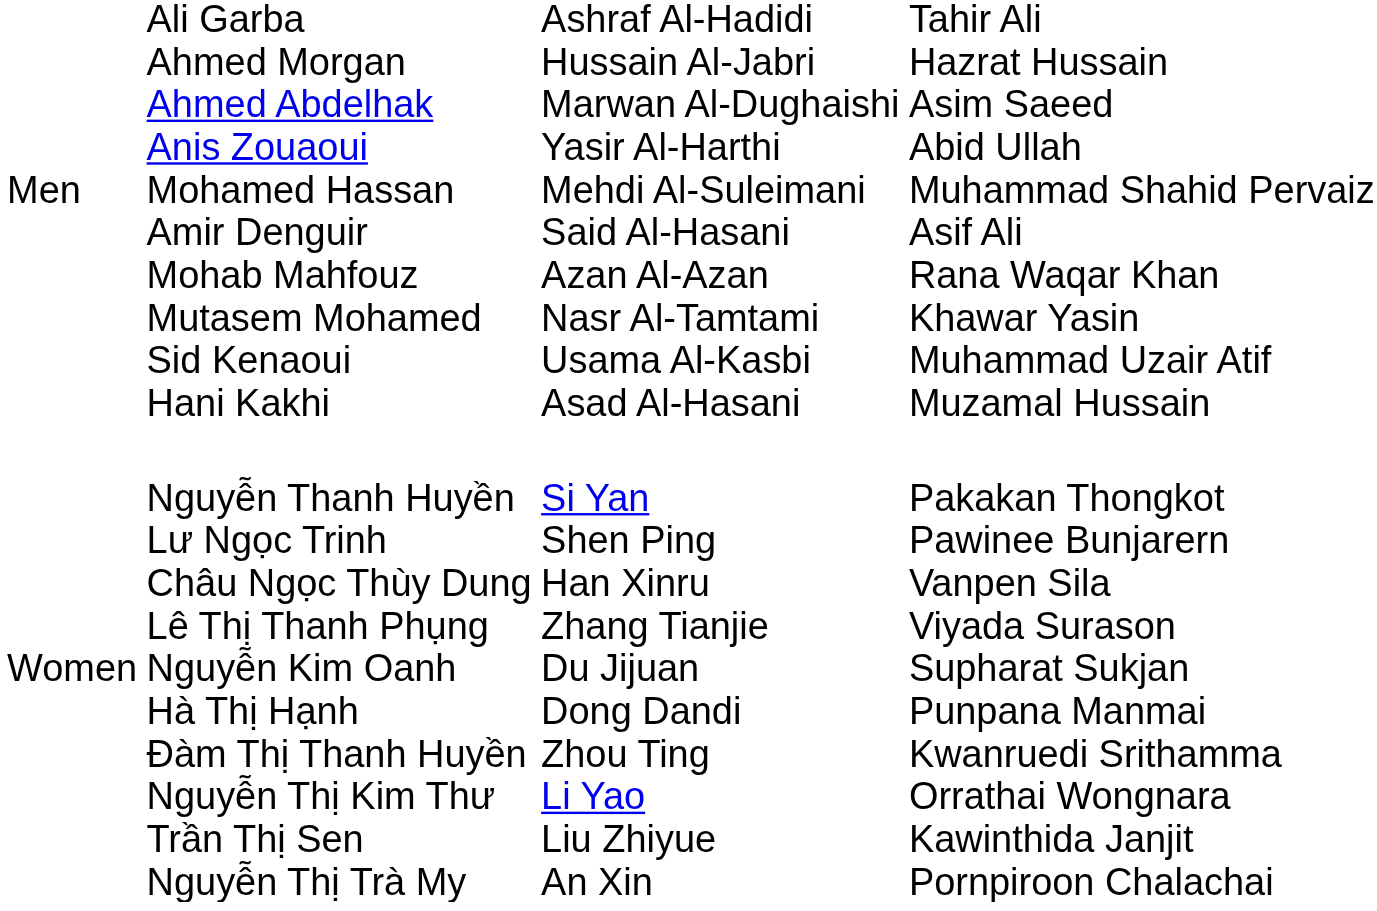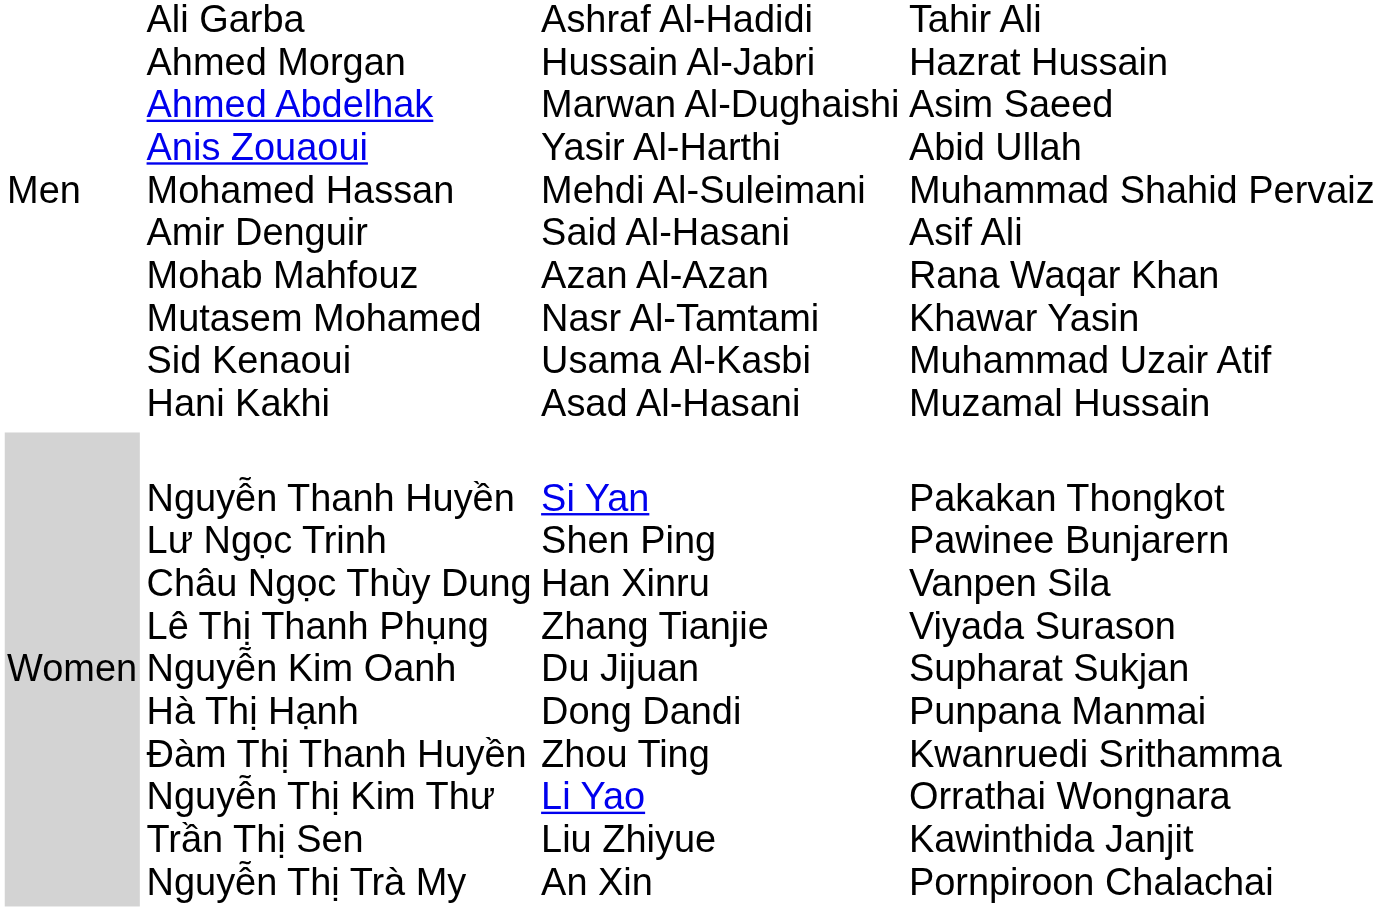(72, 668) no background -> (72, 668) lightgrey background
